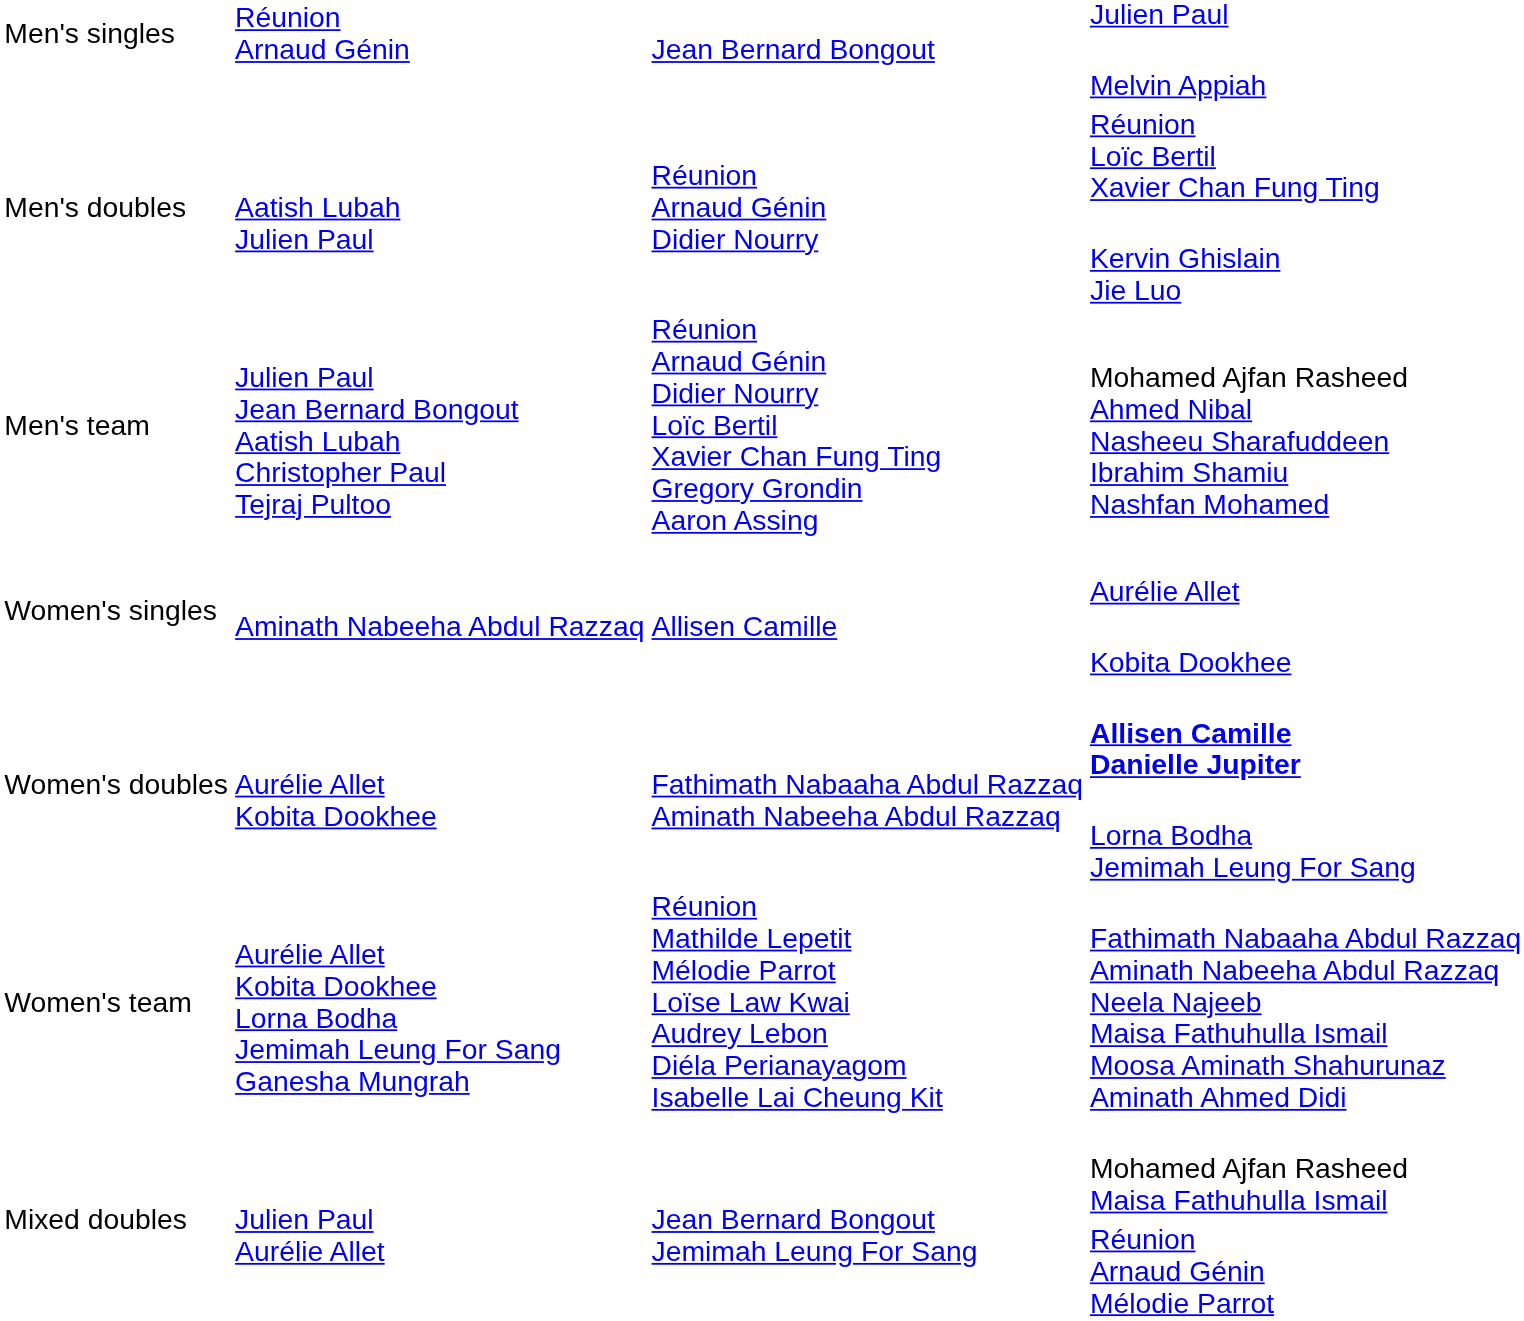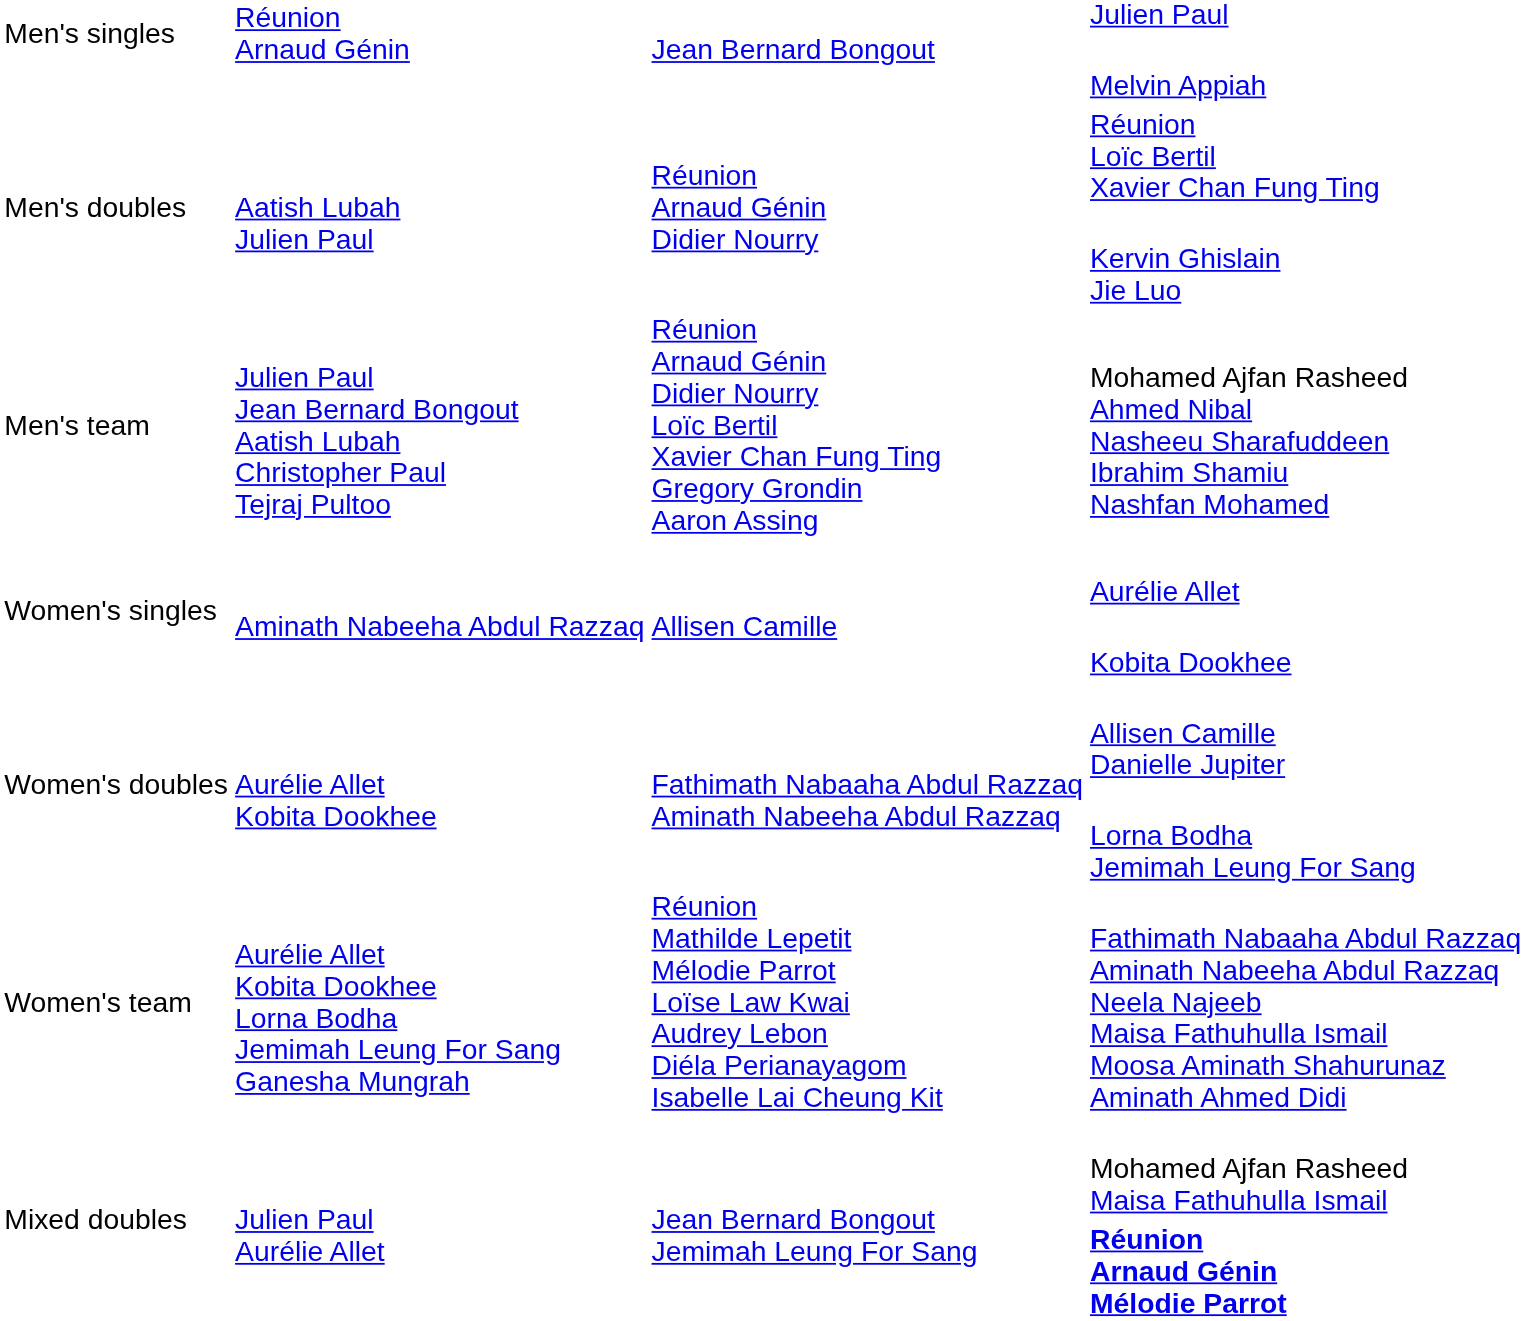(1195, 749) bold -> (1188, 749) normal
(1182, 1271) normal -> (1188, 1271) bold
